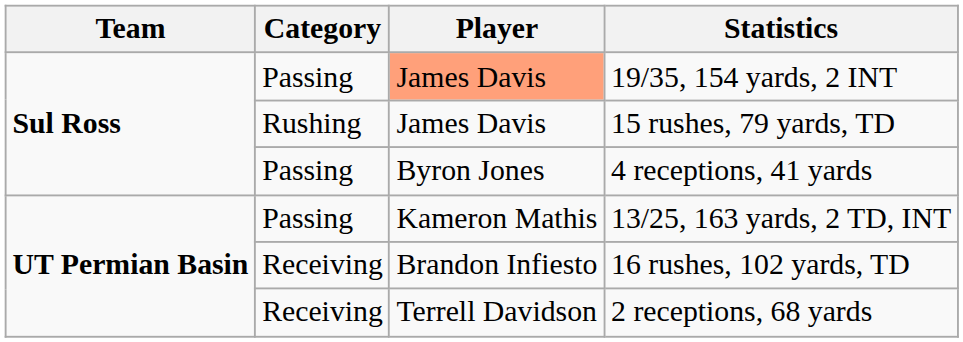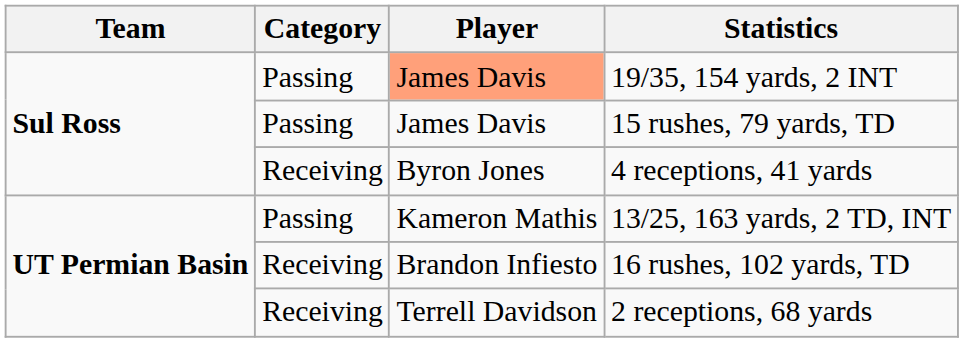(312, 123) Rushing -> (308, 123) Passing
(308, 170) Passing -> (322, 170) Receiving
